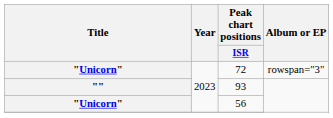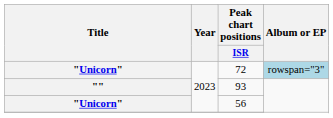(296, 70) no background -> (296, 70) lightblue background
